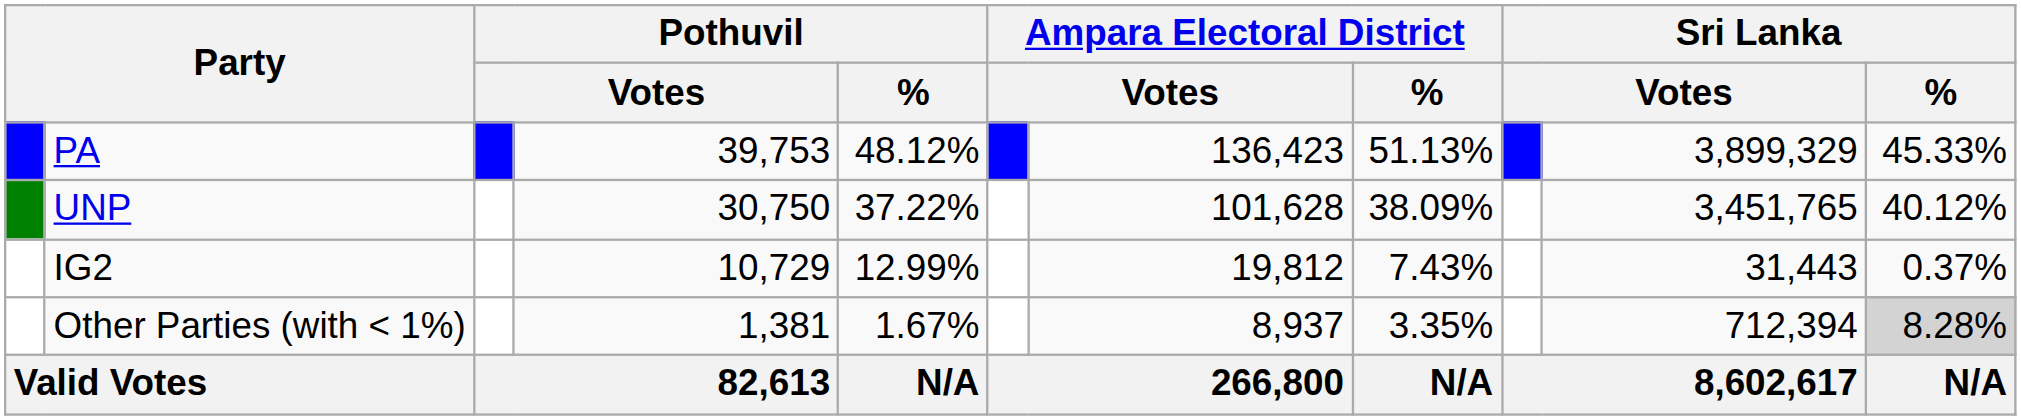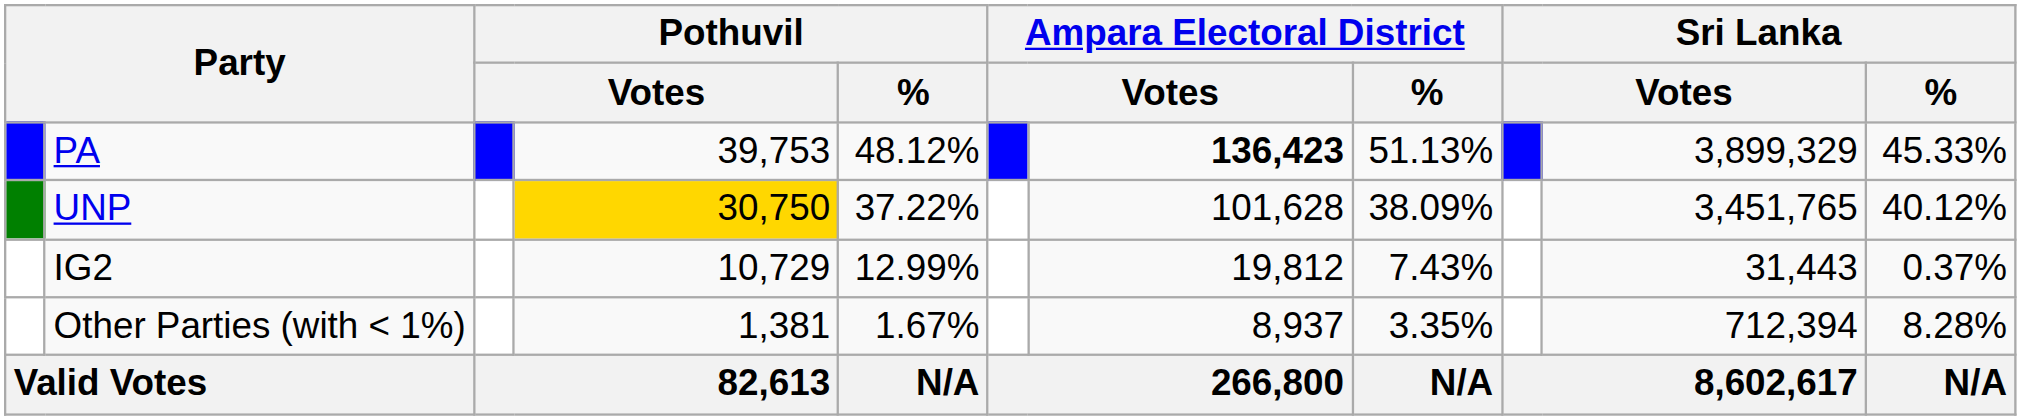(1277, 150) normal -> (1277, 150) bold
(774, 208) no background -> (774, 208) gold background
(1955, 325) lightgrey background -> (1955, 325) no background
